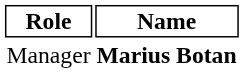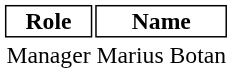(167, 55) bold -> (161, 55) normal
